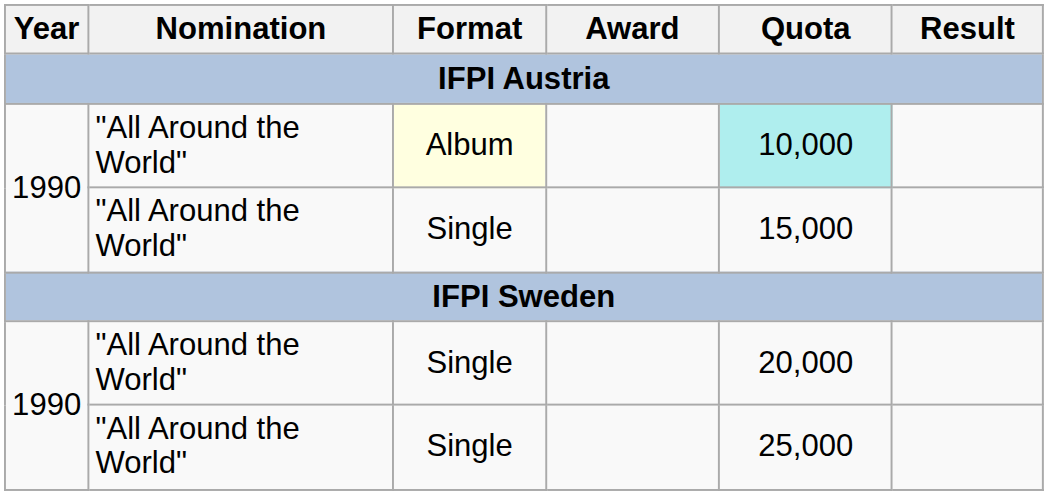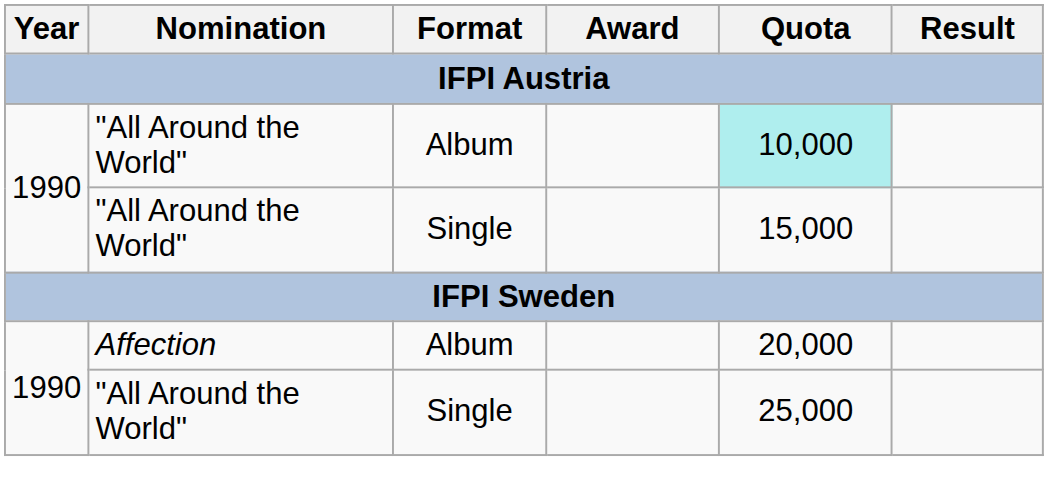(470, 145) lightyellow background -> (470, 145) no background
(198, 362) "All Around the World" -> (156, 345) Affection
(470, 362) Single -> (470, 345) Album
